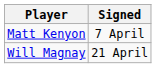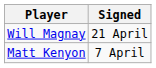rows swapped: (46, 33) <-> (46, 53)
